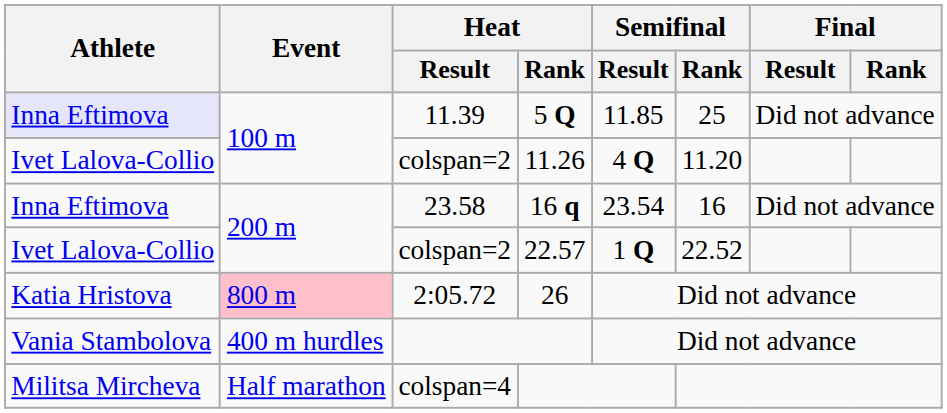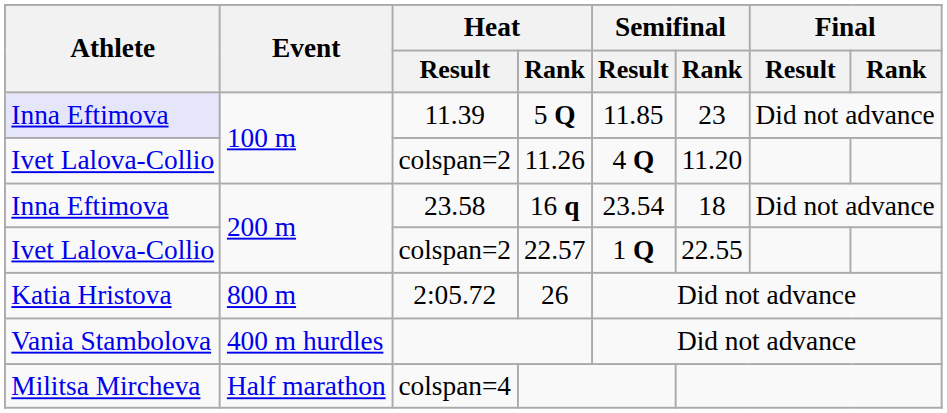(712, 115) 25 -> (712, 115) 23
(712, 205) 16 -> (712, 205) 18
(712, 250) 22.52 -> (712, 250) 22.55
(261, 295) pink background -> (261, 295) no background
